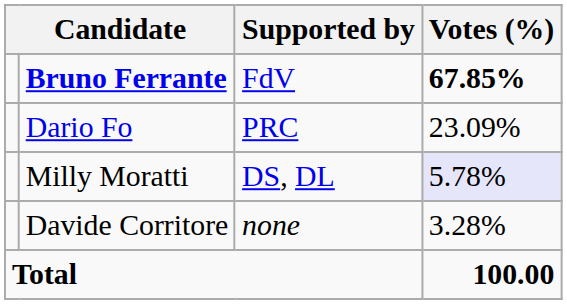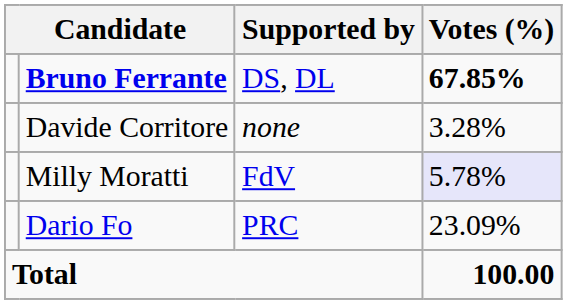(269, 78) FdV -> (288, 78) DS, DL
rows swapped: (79, 127) <-> (127, 225)
(288, 176) DS, DL -> (269, 176) FdV
